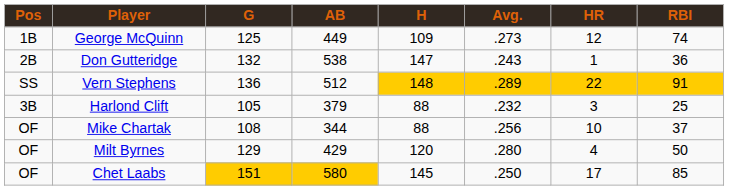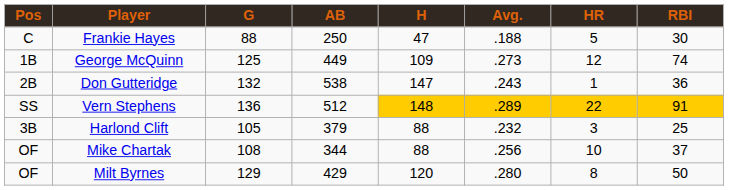+ row: (129, 38)
(594, 151) 4 -> (594, 173) 8
- row: (129, 173)
